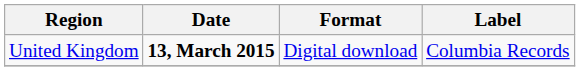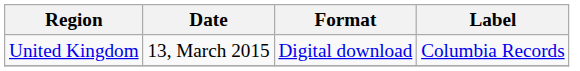(211, 50) bold -> (209, 50) normal
